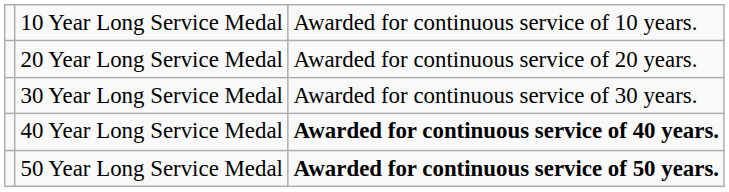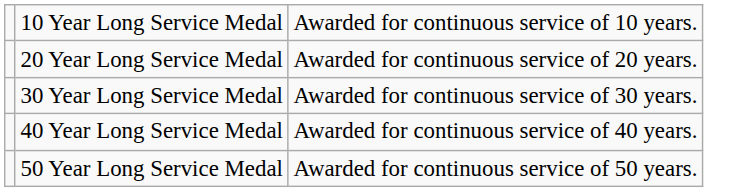(506, 131) bold -> (495, 131) normal
(506, 167) bold -> (495, 167) normal
